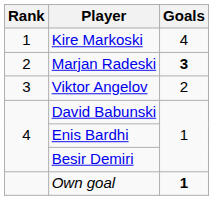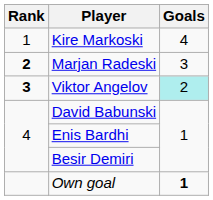(26, 64) normal -> (26, 64) bold
(184, 64) bold -> (184, 64) normal
(26, 87) normal -> (26, 87) bold
(184, 87) no background -> (184, 87) paleturquoise background
